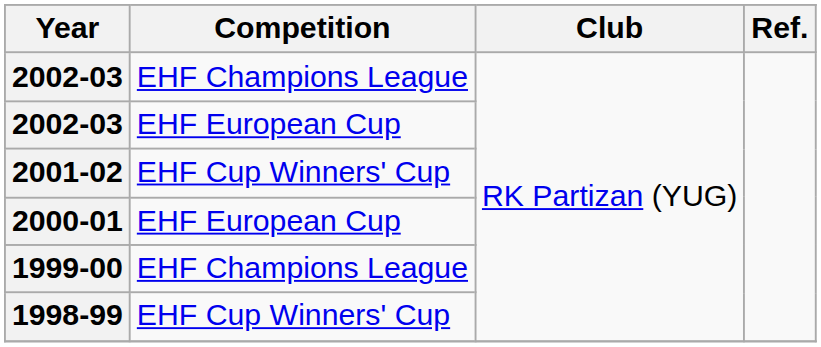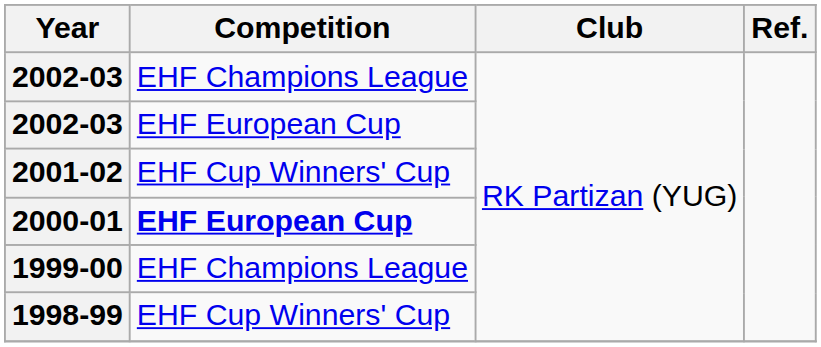(269, 220) normal -> (275, 220) bold
